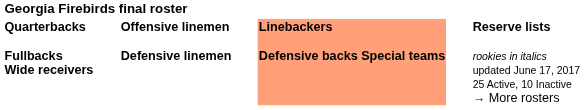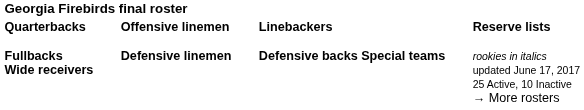(352, 41) lightsalmon background -> (352, 41) no background
